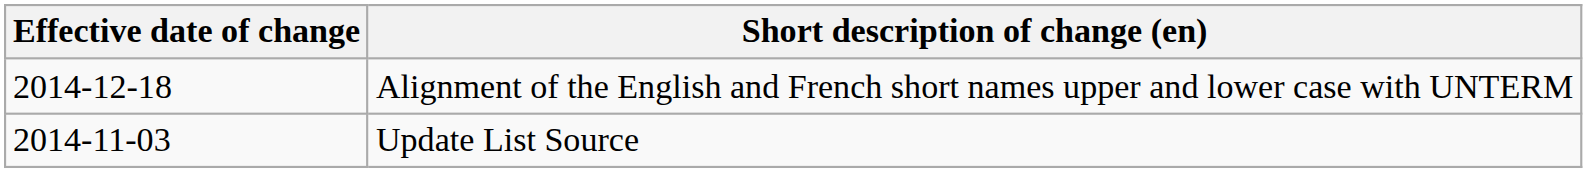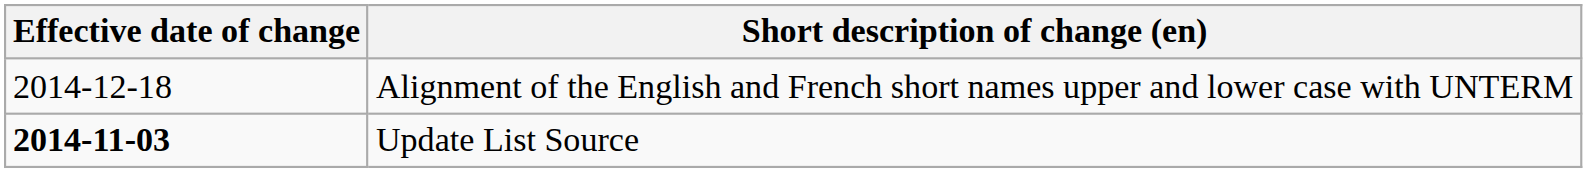(92, 139) normal -> (91, 139) bold
